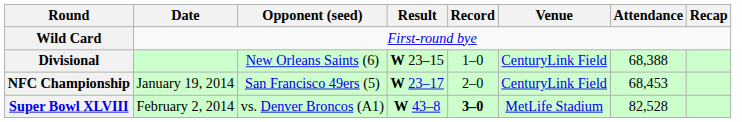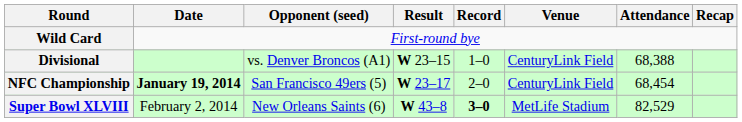(312, 60) New Orleans Saints (6) -> (319, 60) vs. Denver Broncos (A1)
(185, 83) normal -> (189, 83) bold
(648, 83) 68,453 -> (655, 83) 68,454
(312, 106) vs. Denver Broncos (A1) -> (319, 106) New Orleans Saints (6)
(648, 106) 82,528 -> (655, 106) 82,529
